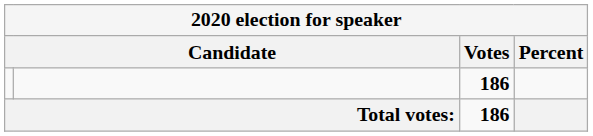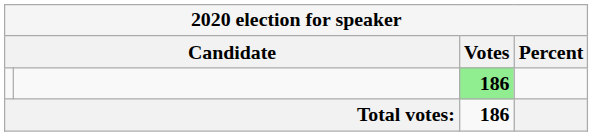(495, 83) no background -> (495, 83) lightgreen background
